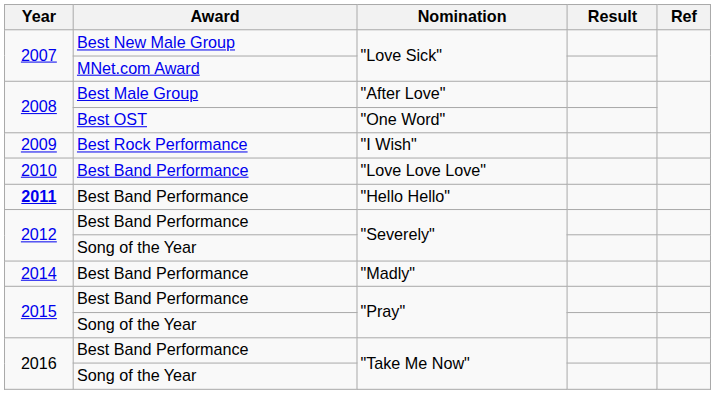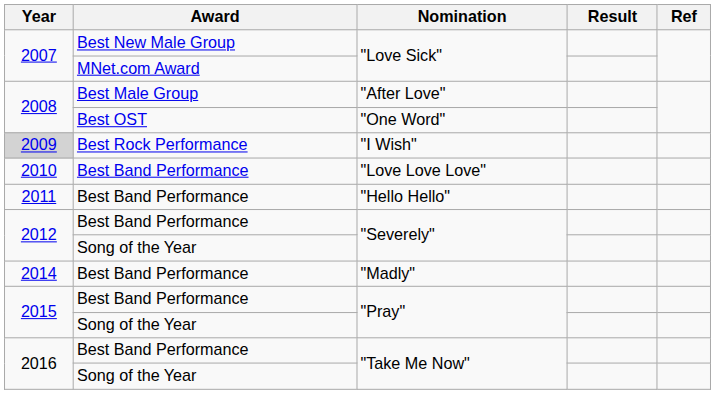(39, 145) no background -> (39, 145) lightgrey background
(39, 196) bold -> (39, 196) normal
